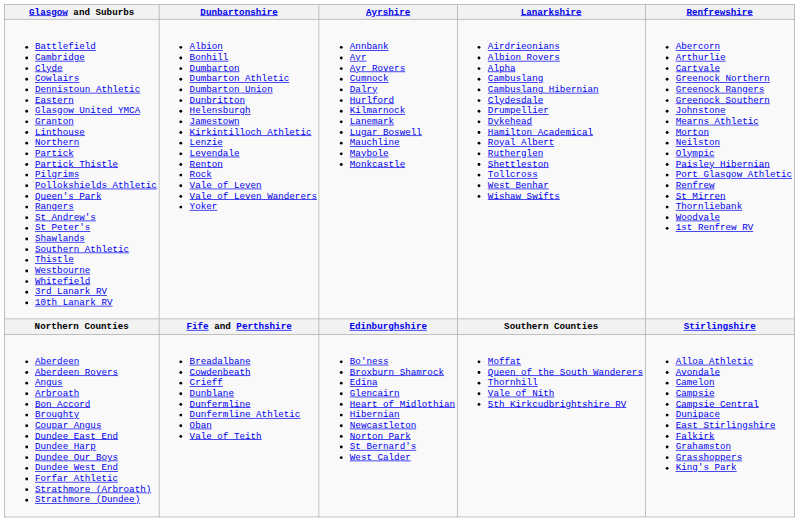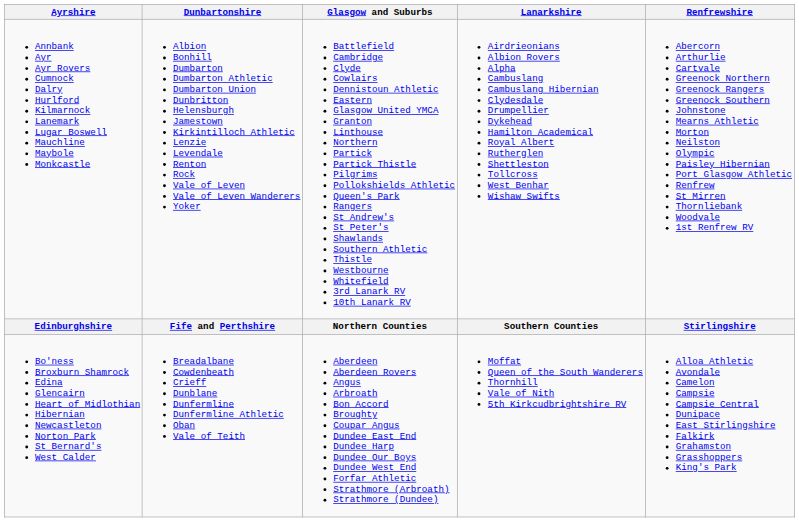columns swapped: (388, 12) <-> (82, 12)
